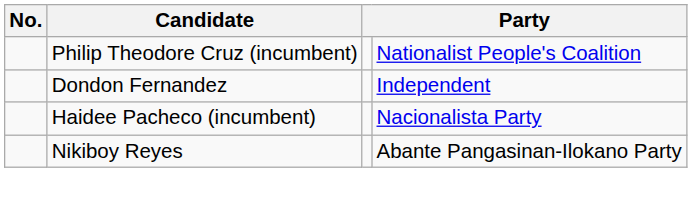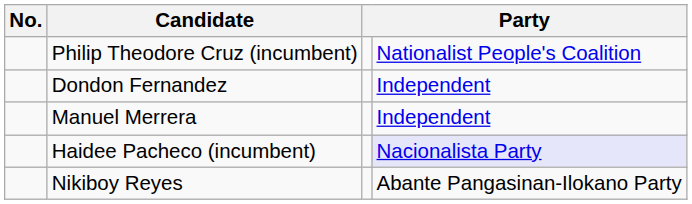+ row: (124, 118)
(459, 118) no background -> (459, 150) lavender background
